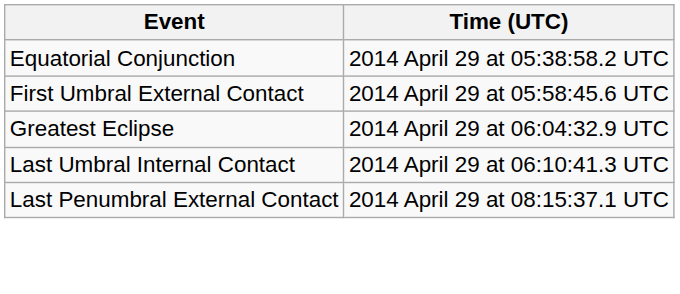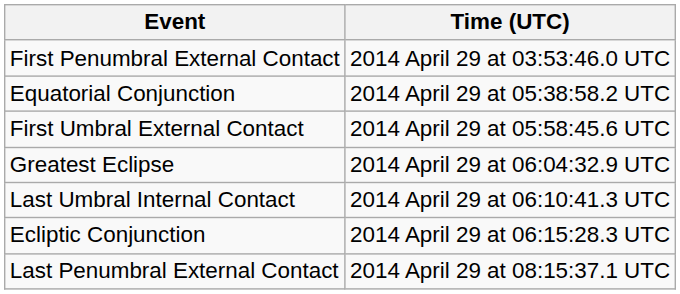+ row: (175, 57)
+ row: (108, 235)
